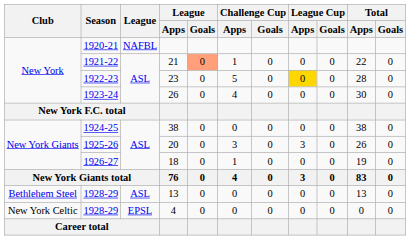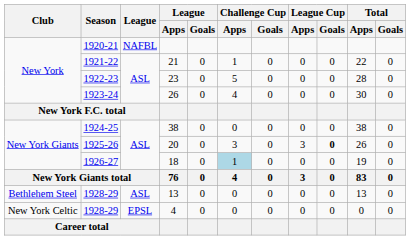(202, 62) lightsalmon background -> (202, 62) no background
(303, 78) gold background -> (303, 78) no background
(332, 144) normal -> (332, 144) bold
(235, 161) no background -> (235, 161) lightblue background
